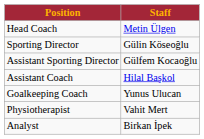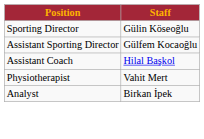- row: (32, 28)
- row: (47, 93)
